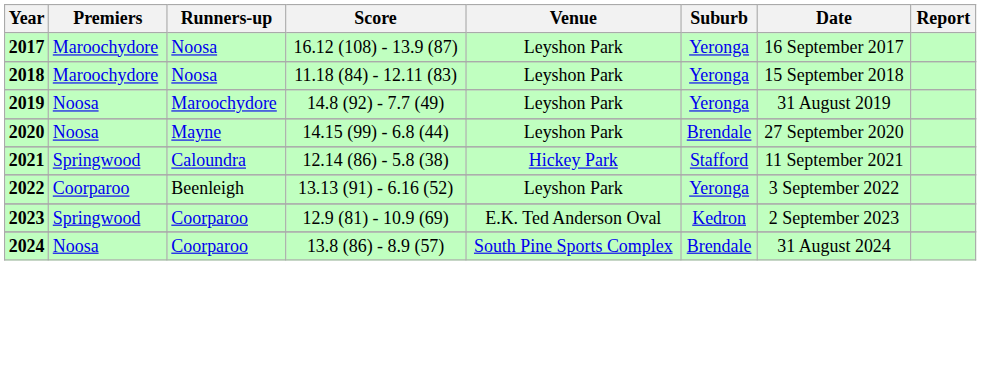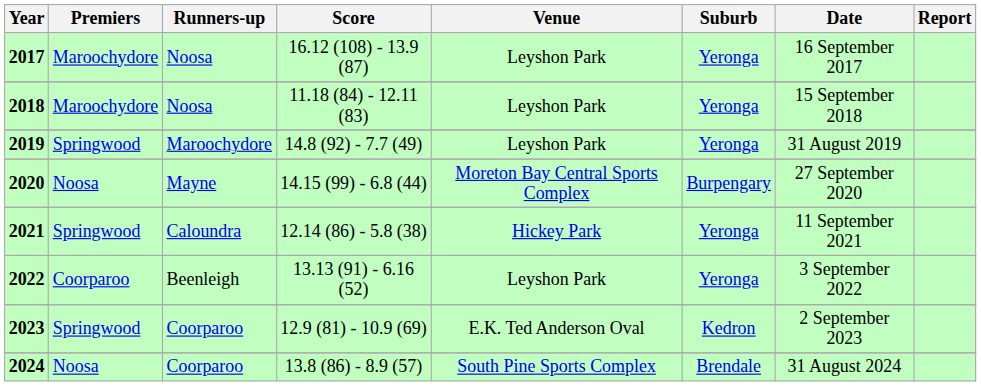(76, 103) Noosa -> (97, 144) Springwood
(573, 132) Leyshon Park -> (557, 182) Moreton Bay Central Sports Complex
(719, 132) Brendale -> (729, 182) Burpengary
(719, 160) Stafford -> (729, 231) Yeronga
